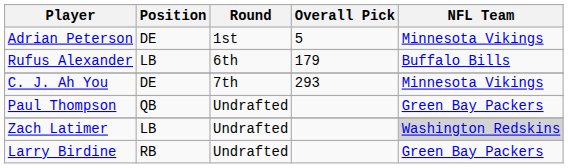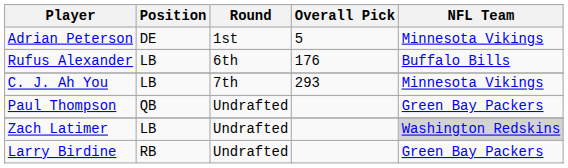(307, 61) 179 -> (307, 61) 176
(148, 84) DE -> (148, 84) LB
